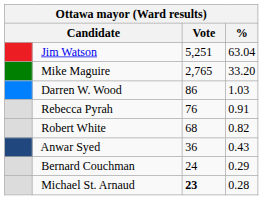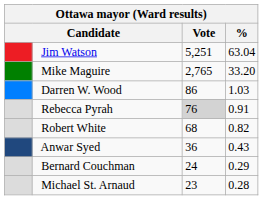(191, 109) no background -> (191, 109) lightgrey background
(191, 185) bold -> (191, 185) normal
